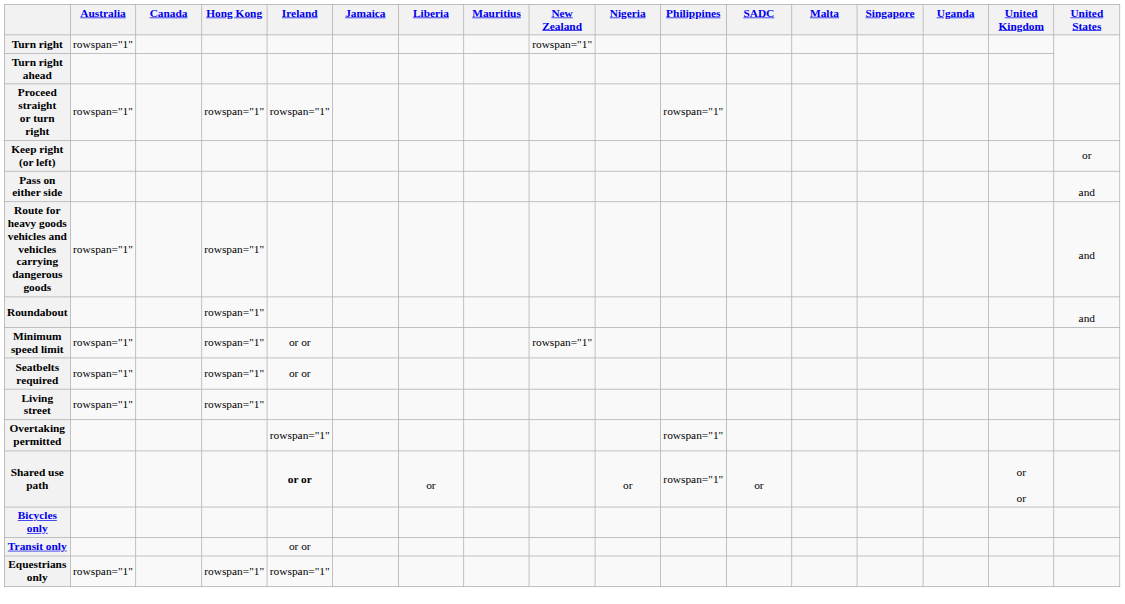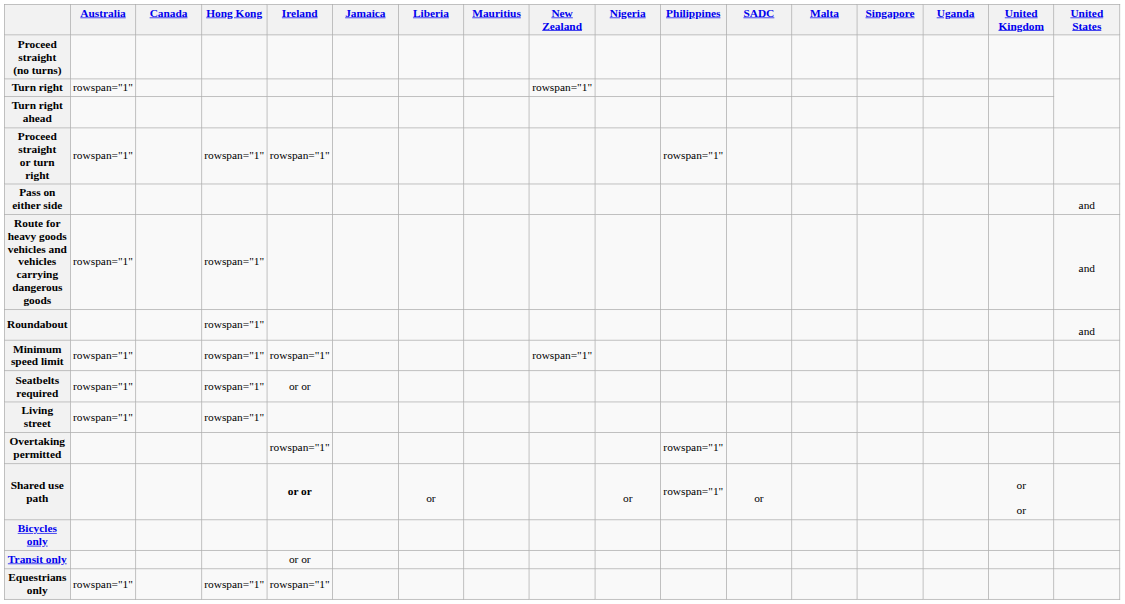+ row: (37, 57)
- row: (37, 155)
(300, 342) or or -> (300, 355) rowspan="1"
